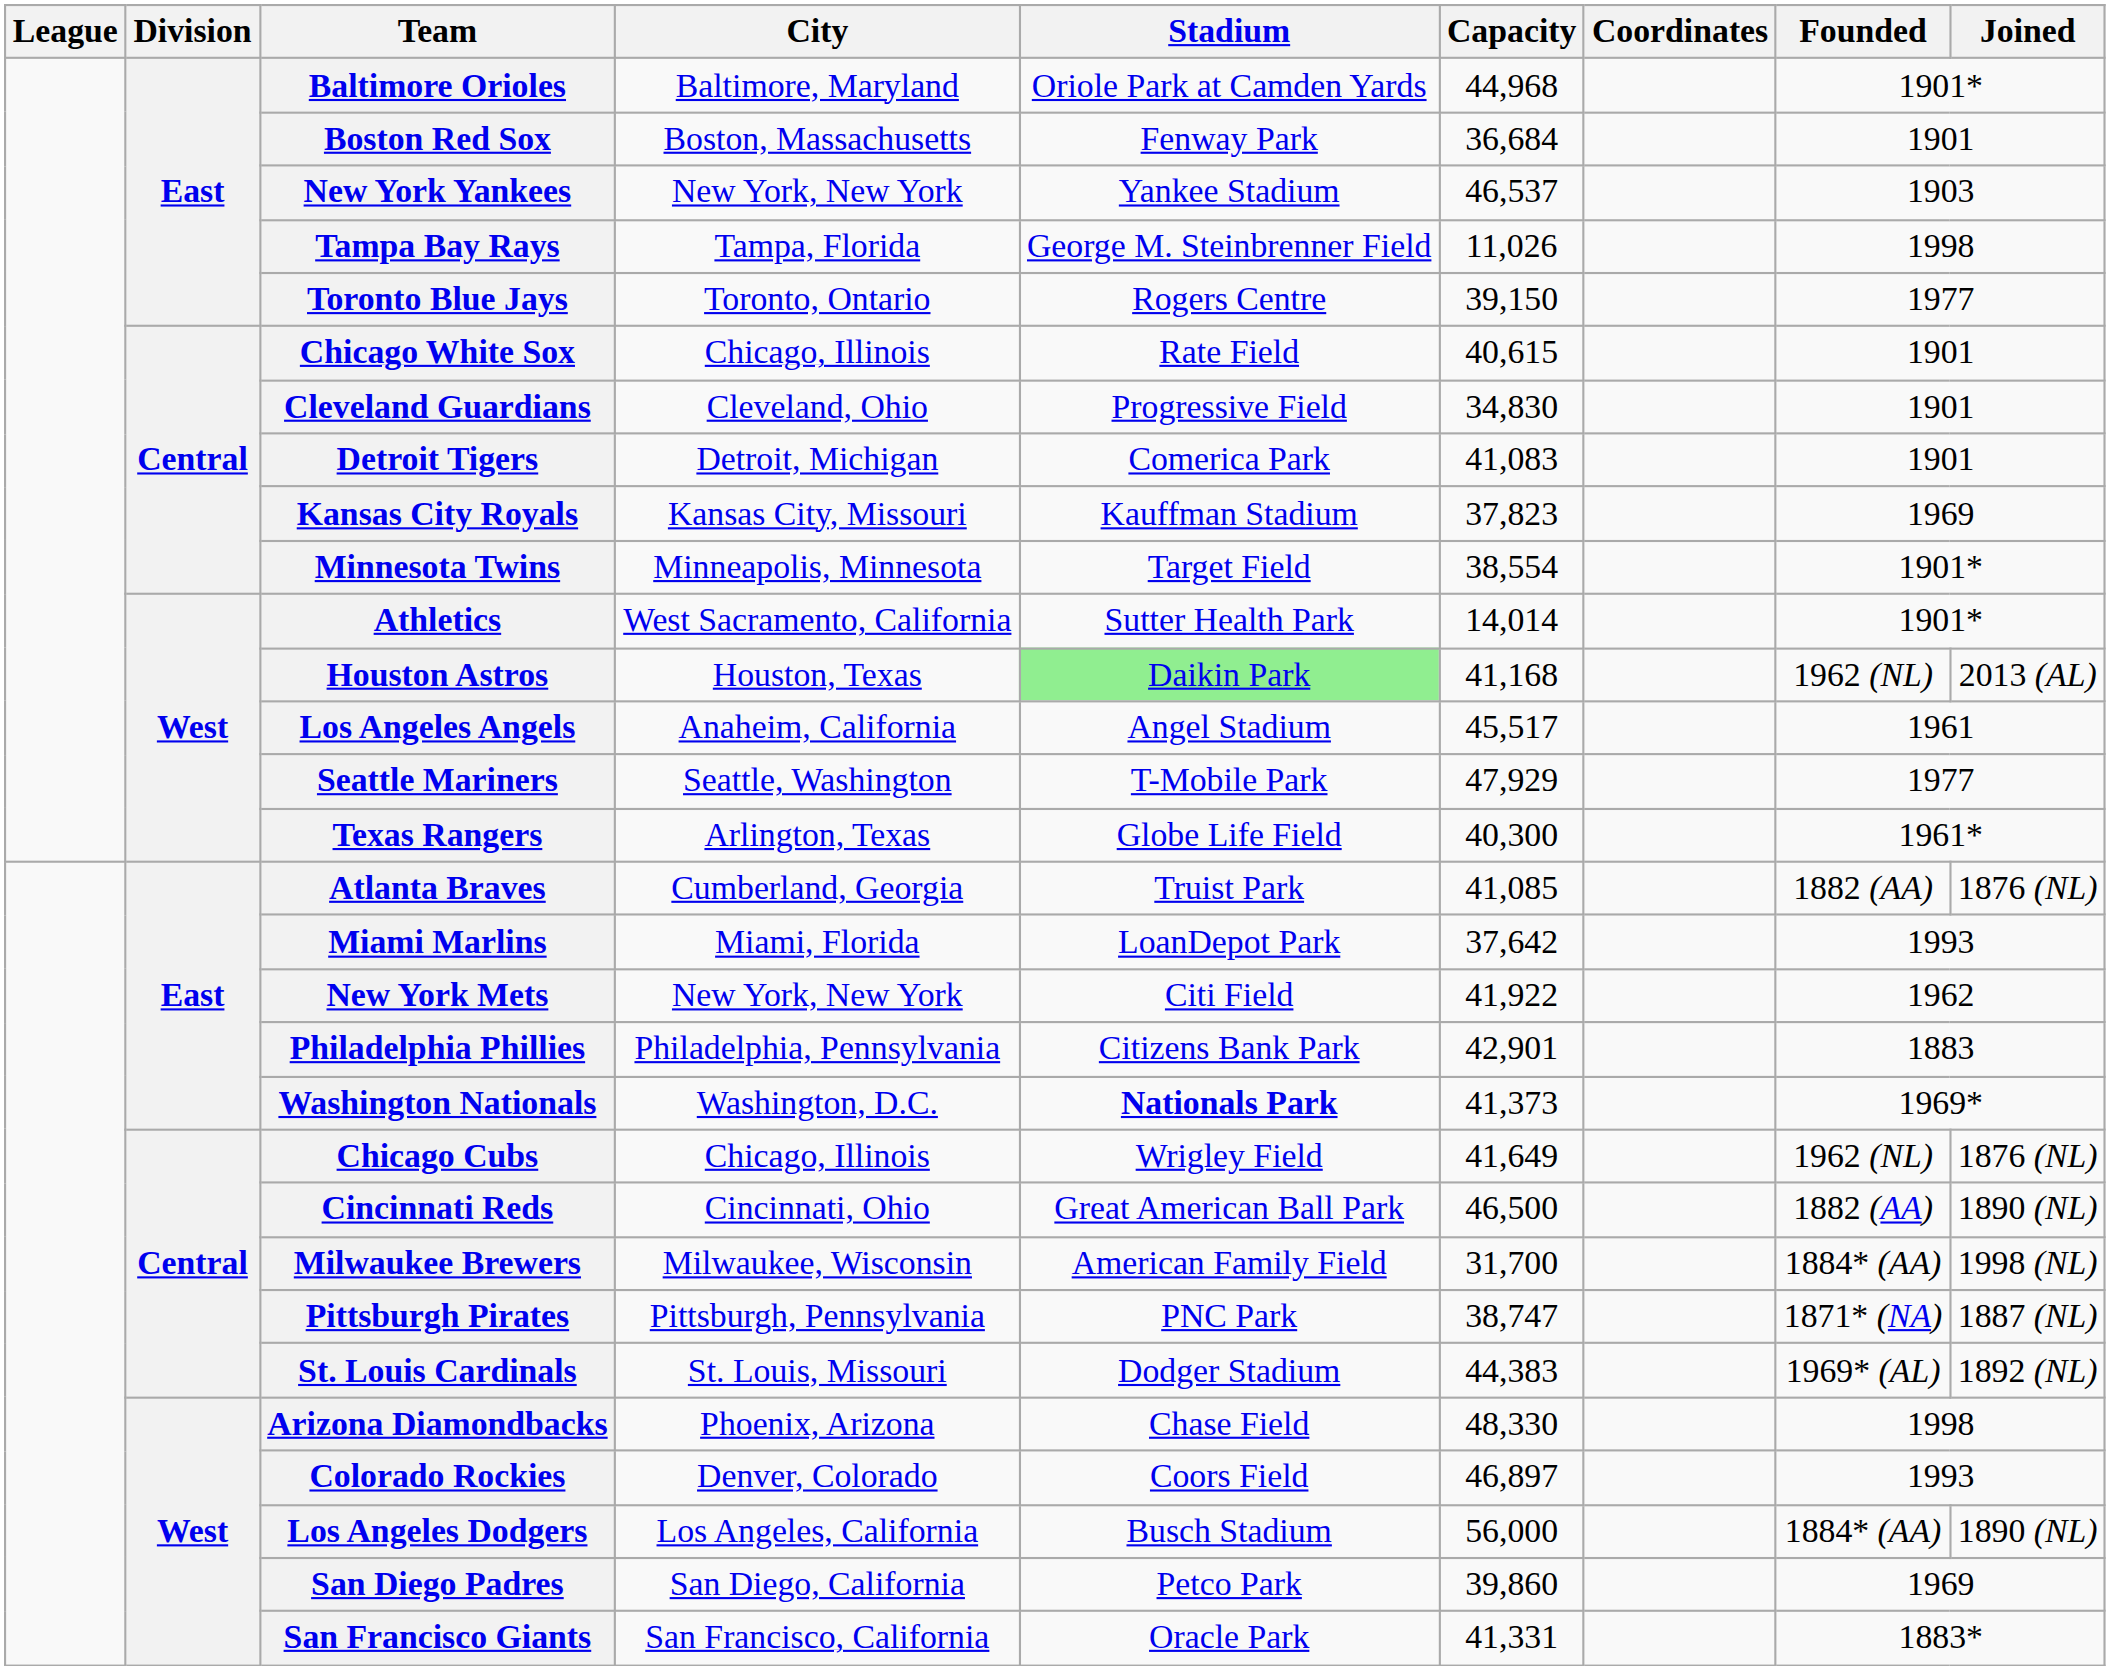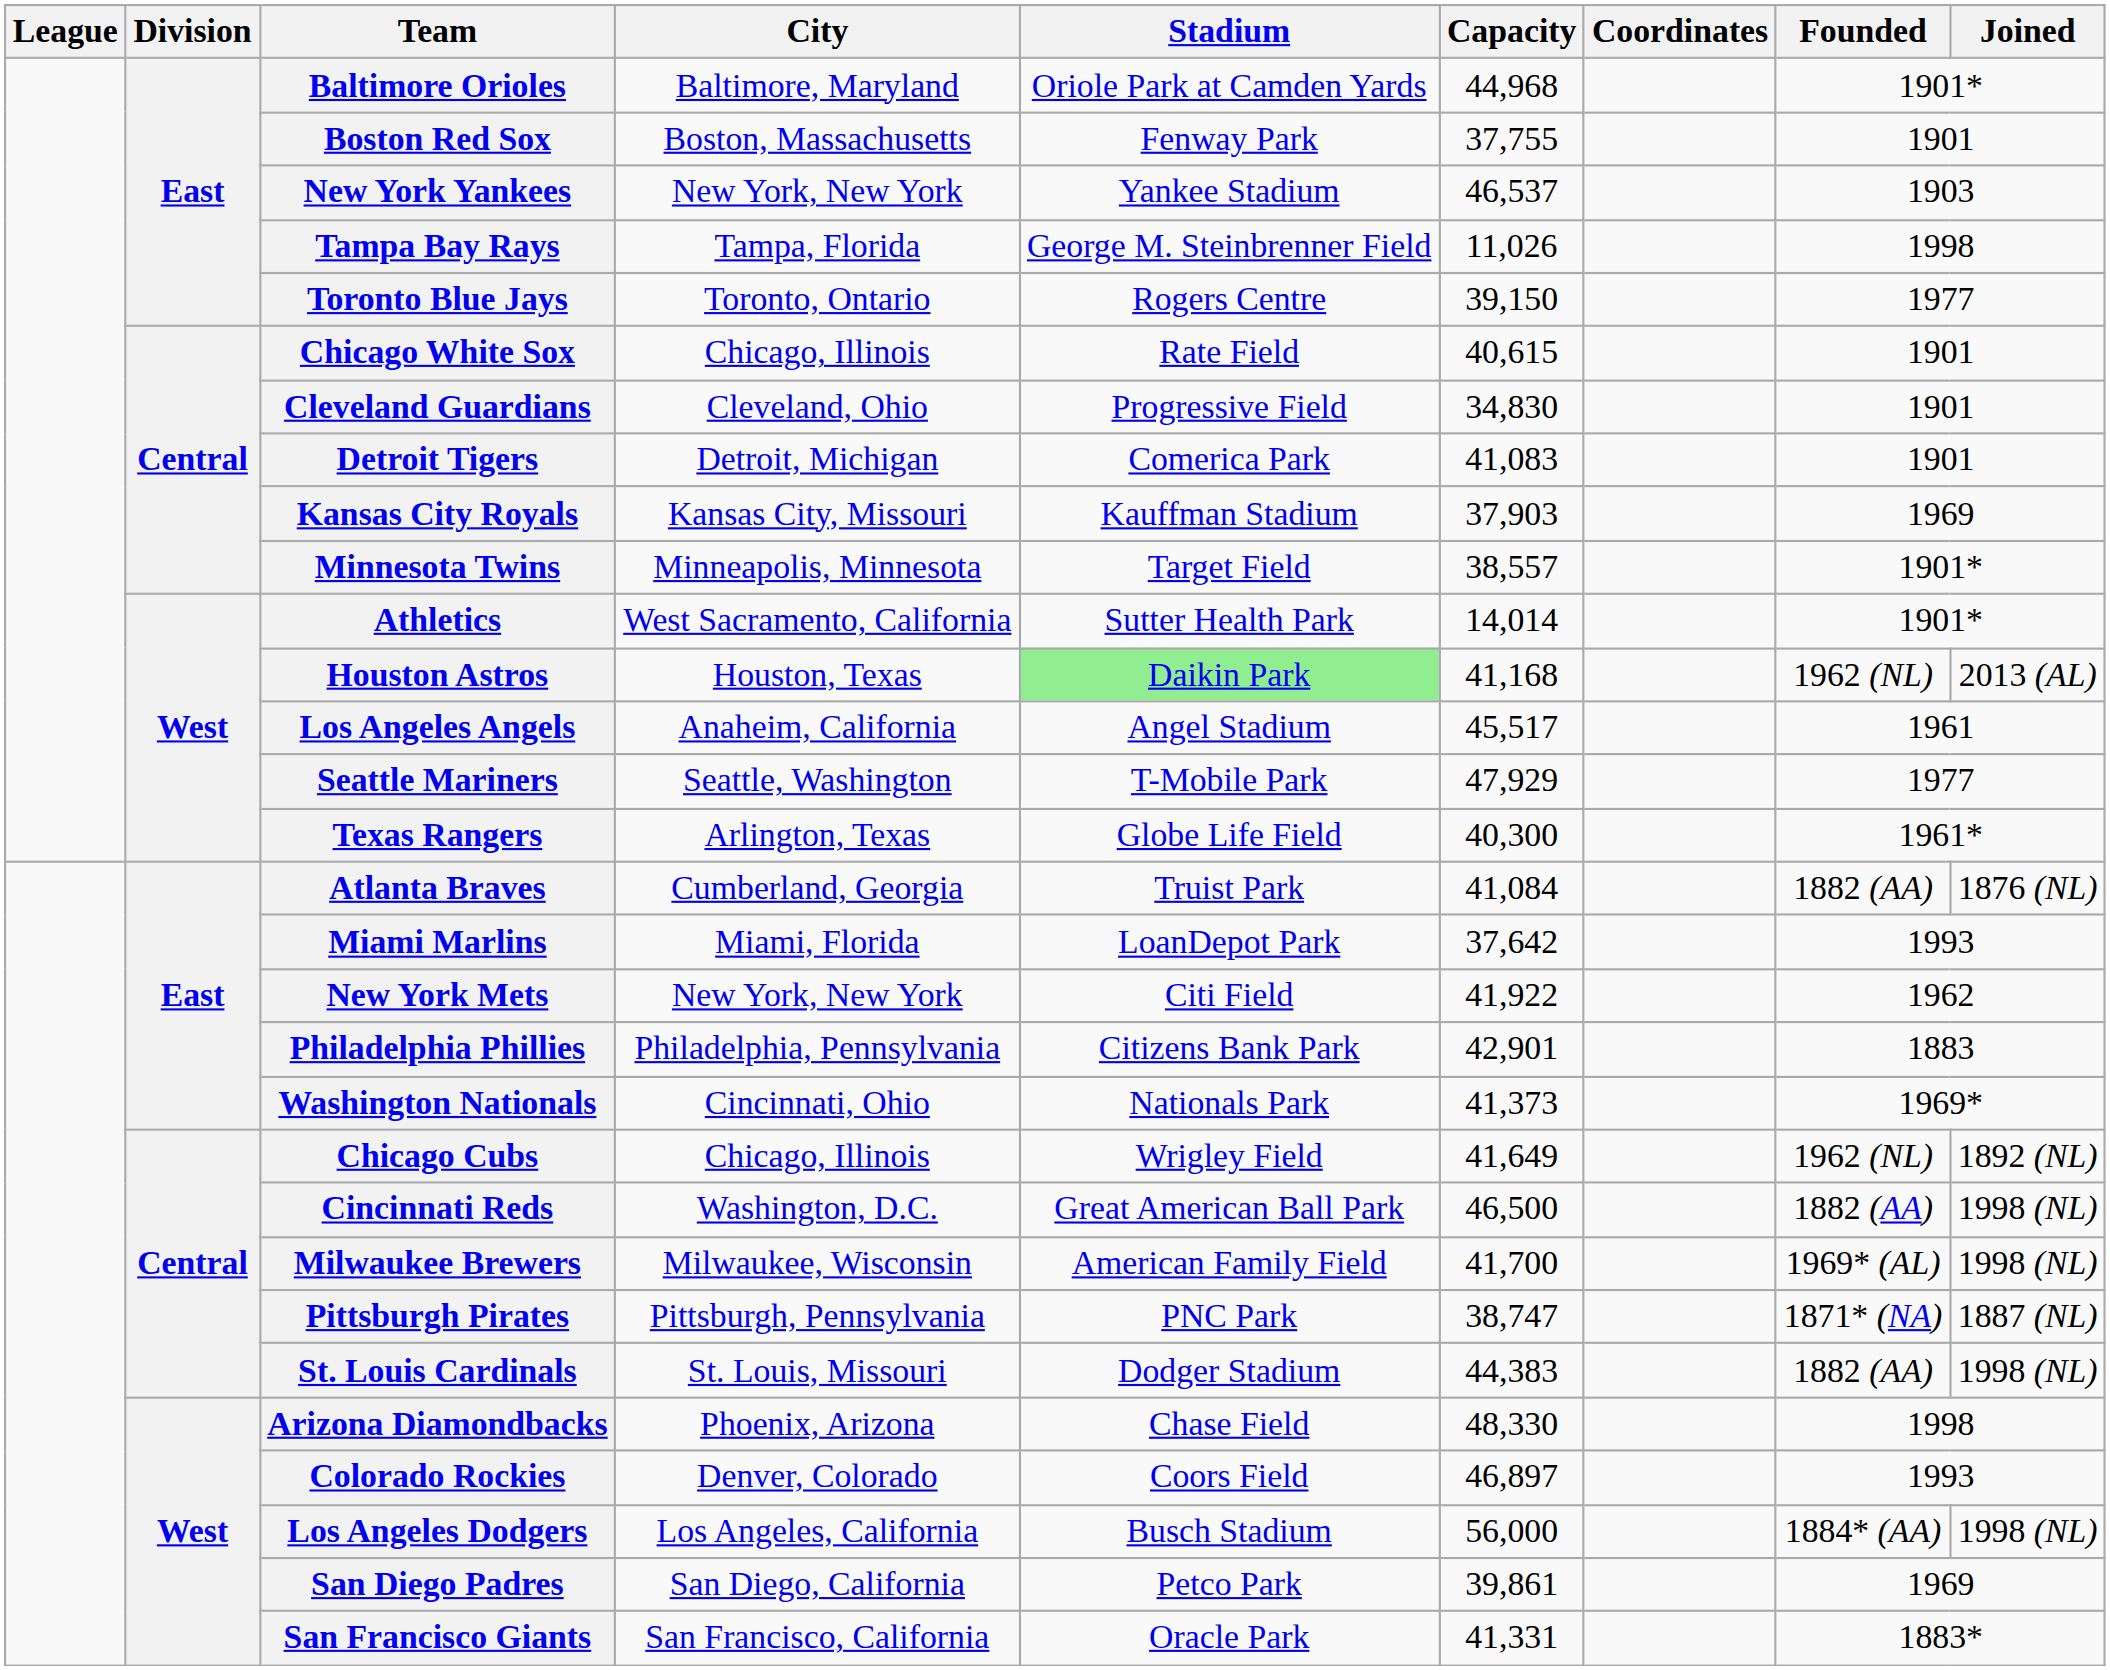(1512, 138) 36,684 -> (1512, 138) 37,755
(1512, 513) 37,823 -> (1512, 513) 37,903
(1512, 566) 38,554 -> (1512, 566) 38,557
(1512, 887) 41,085 -> (1512, 887) 41,084
(817, 1102) Washington, D.C. -> (817, 1102) Cincinnati, Ohio
(1229, 1102) bold -> (1229, 1102) normal
(2028, 1155) 1876 (NL) -> (2028, 1155) 1892 (NL)
(817, 1209) Cincinnati, Ohio -> (817, 1209) Washington, D.C.
(2028, 1209) 1890 (NL) -> (2028, 1209) 1998 (NL)
(1512, 1262) 31,700 -> (1512, 1262) 41,700
(1863, 1262) 1884* (AA) -> (1863, 1262) 1969* (AL)
(1863, 1369) 1969* (AL) -> (1863, 1369) 1882 (AA)
(2028, 1369) 1892 (NL) -> (2028, 1369) 1998 (NL)
(2028, 1530) 1890 (NL) -> (2028, 1530) 1998 (NL)
(1512, 1583) 39,860 -> (1512, 1583) 39,861
